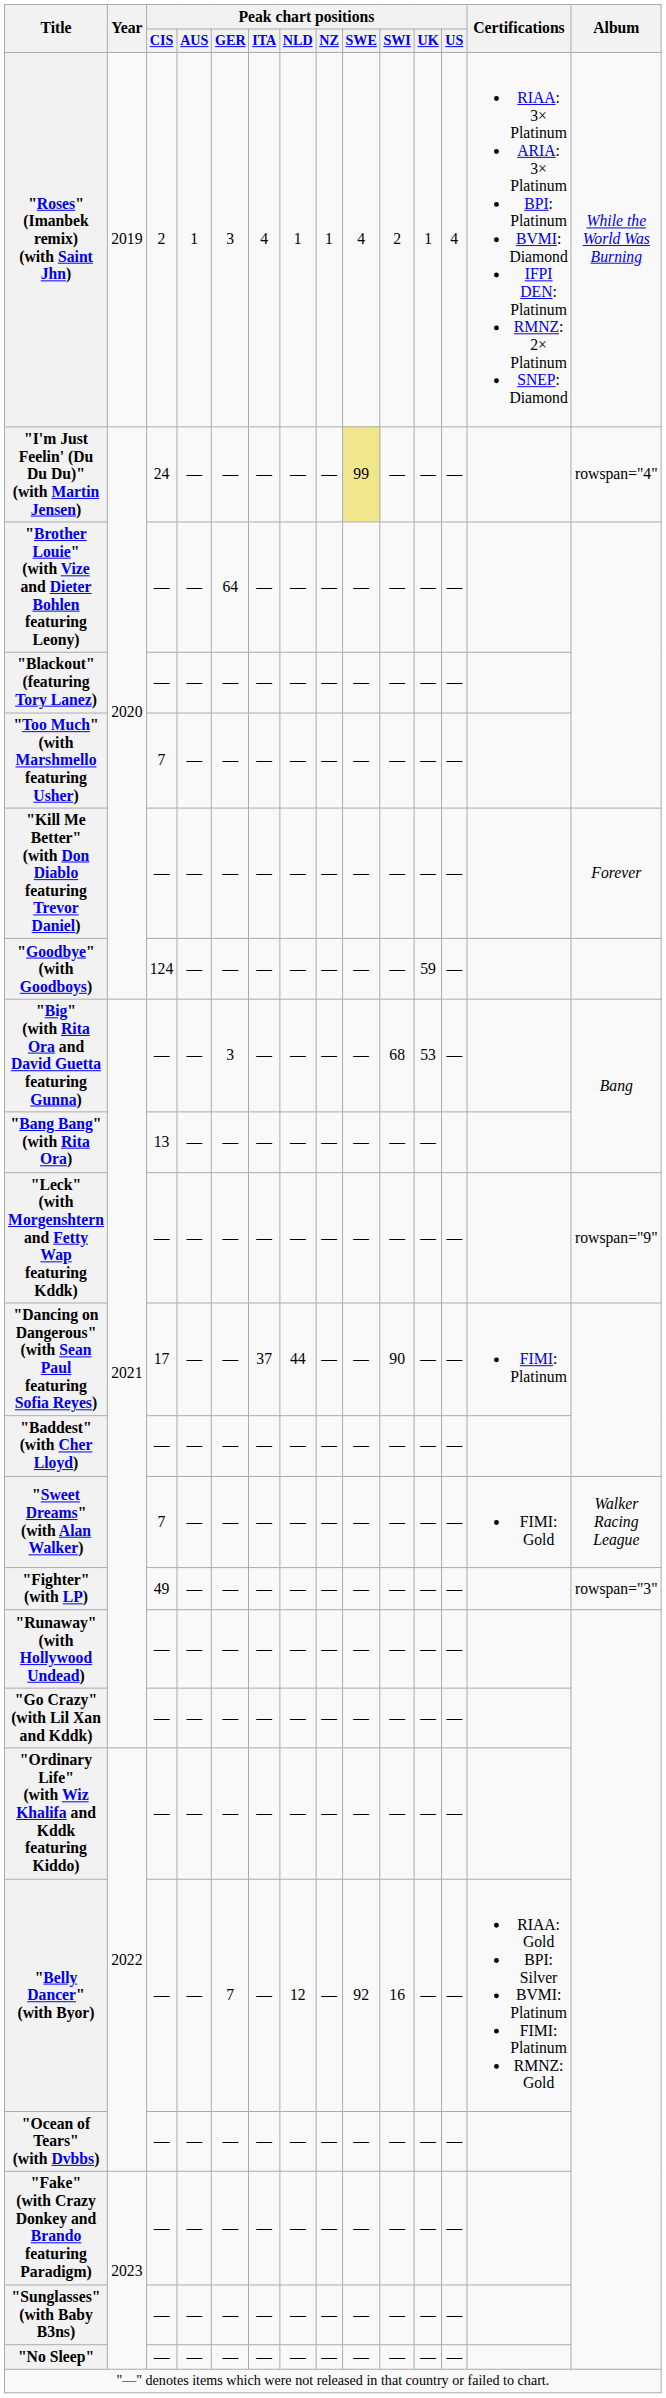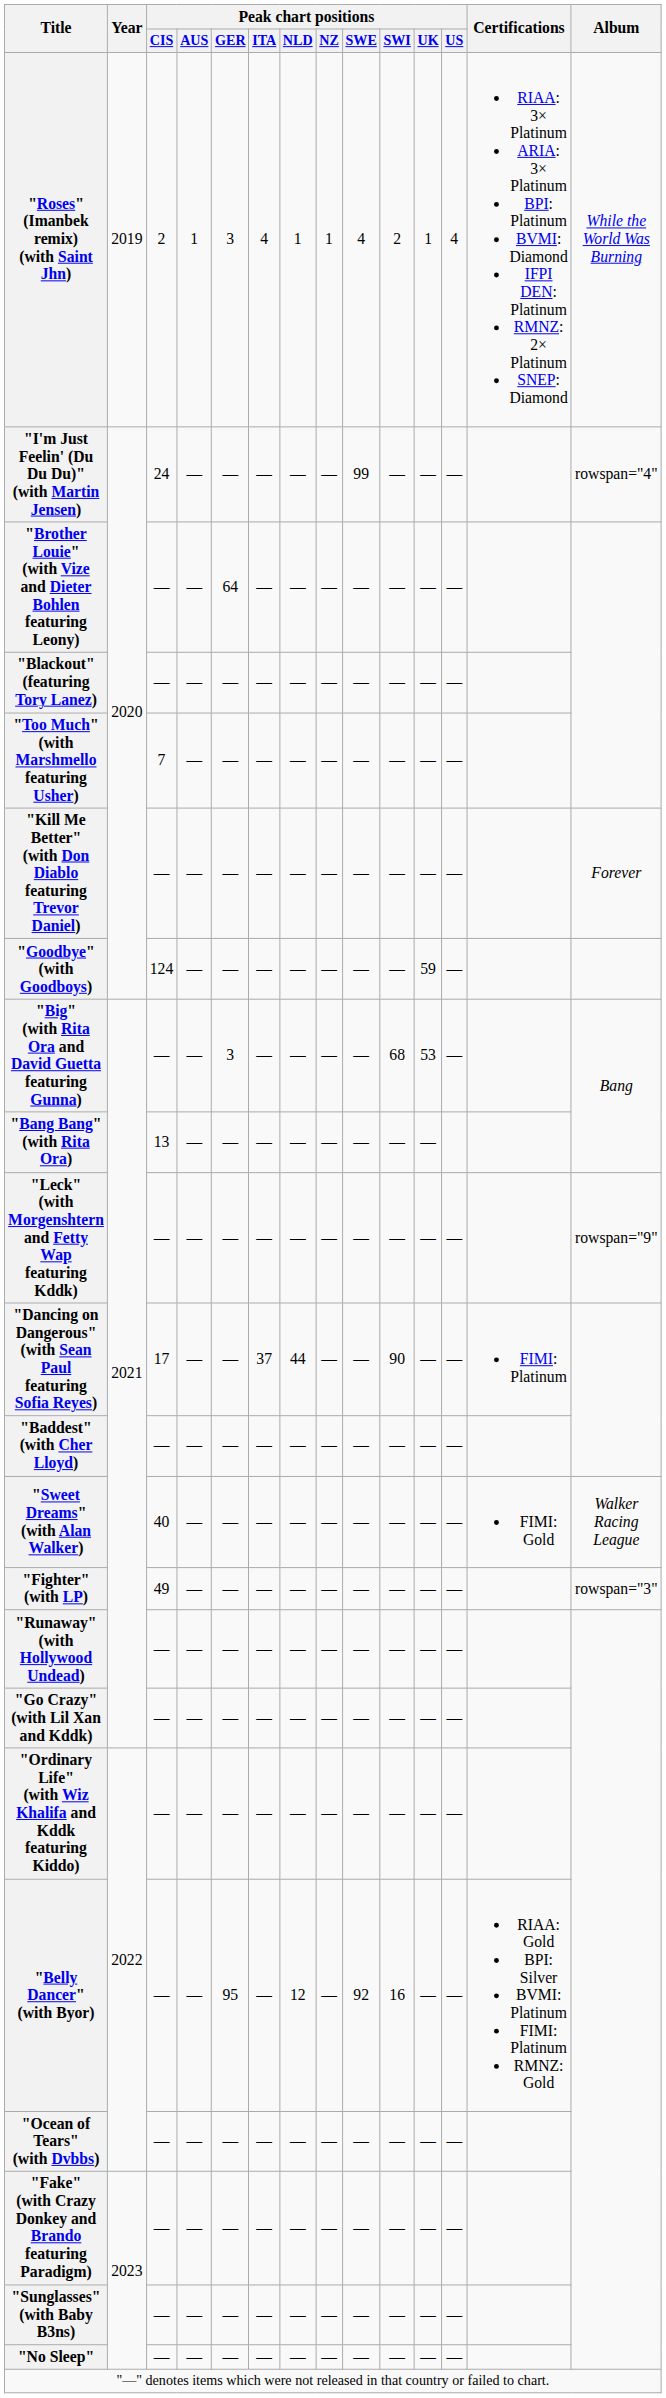(361, 474) khaki background -> (361, 474) no background
(161, 1521) 7 -> (161, 1521) 40
(230, 1995) 7 -> (230, 1995) 95
